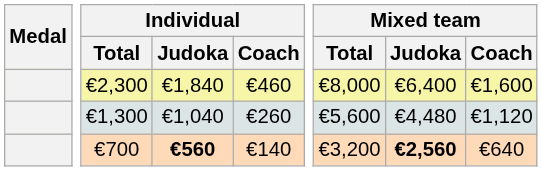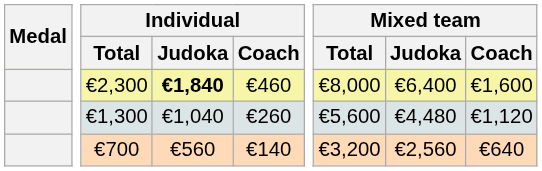(193, 85) normal -> (193, 85) bold
(193, 149) bold -> (193, 149) normal
(426, 149) bold -> (426, 149) normal
